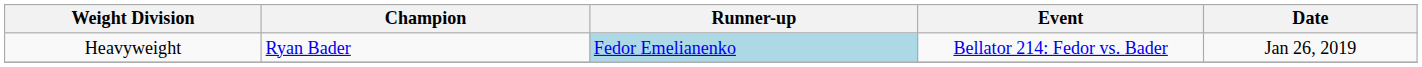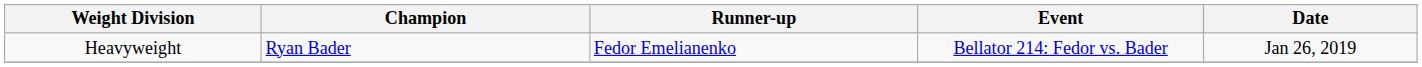(665, 47) lightblue background -> (665, 47) no background
